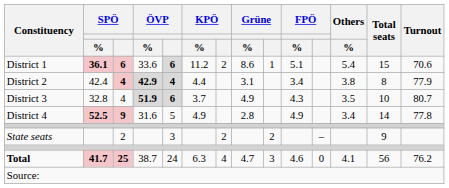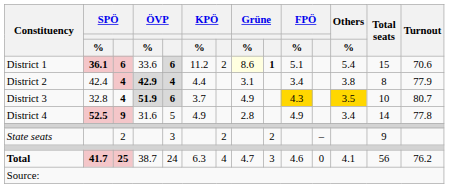(247, 65) no background -> (247, 65) lightyellow background
(272, 65) normal -> (272, 65) bold
(123, 98) normal -> (123, 98) bold
(297, 98) no background -> (297, 98) gold background
(349, 98) no background -> (349, 98) gold background
